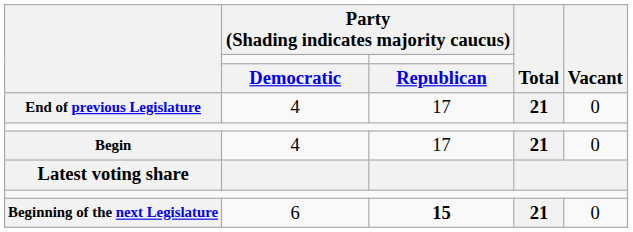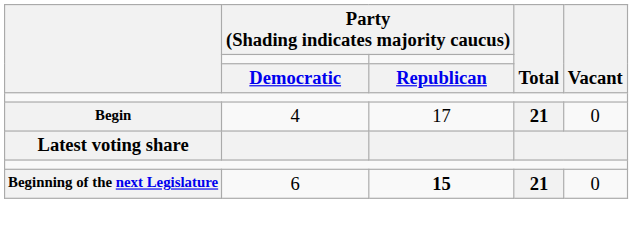- row: (113, 107)
